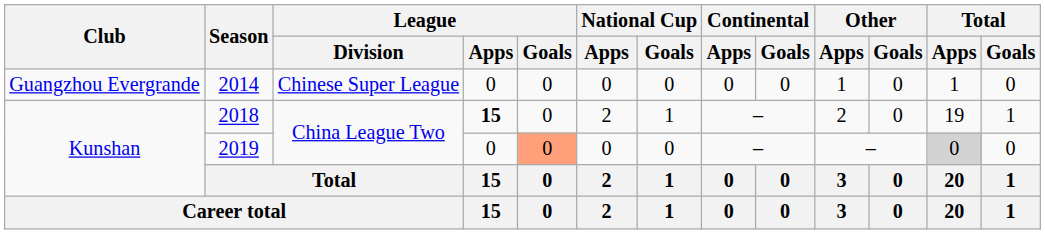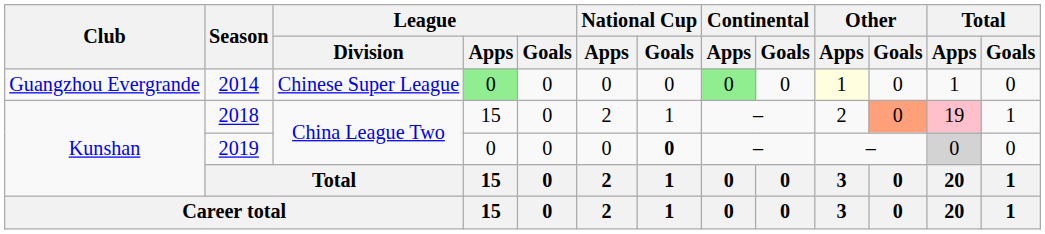(491, 84) no background -> (491, 84) lightgreen background
(729, 84) no background -> (729, 84) lightgreen background
(842, 84) no background -> (842, 84) lightyellow background
(491, 116) bold -> (491, 116) normal
(898, 116) no background -> (898, 116) lightsalmon background
(954, 116) no background -> (954, 116) pink background
(547, 148) lightsalmon background -> (547, 148) no background
(669, 148) normal -> (669, 148) bold
